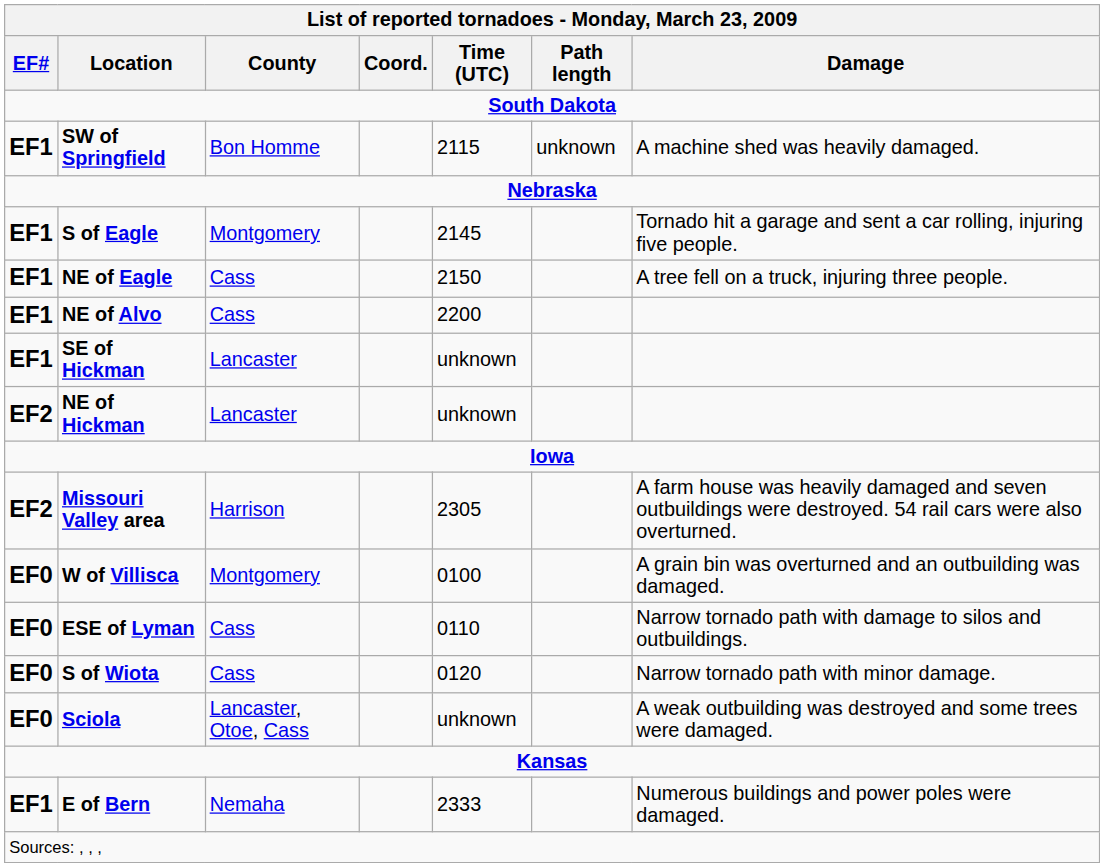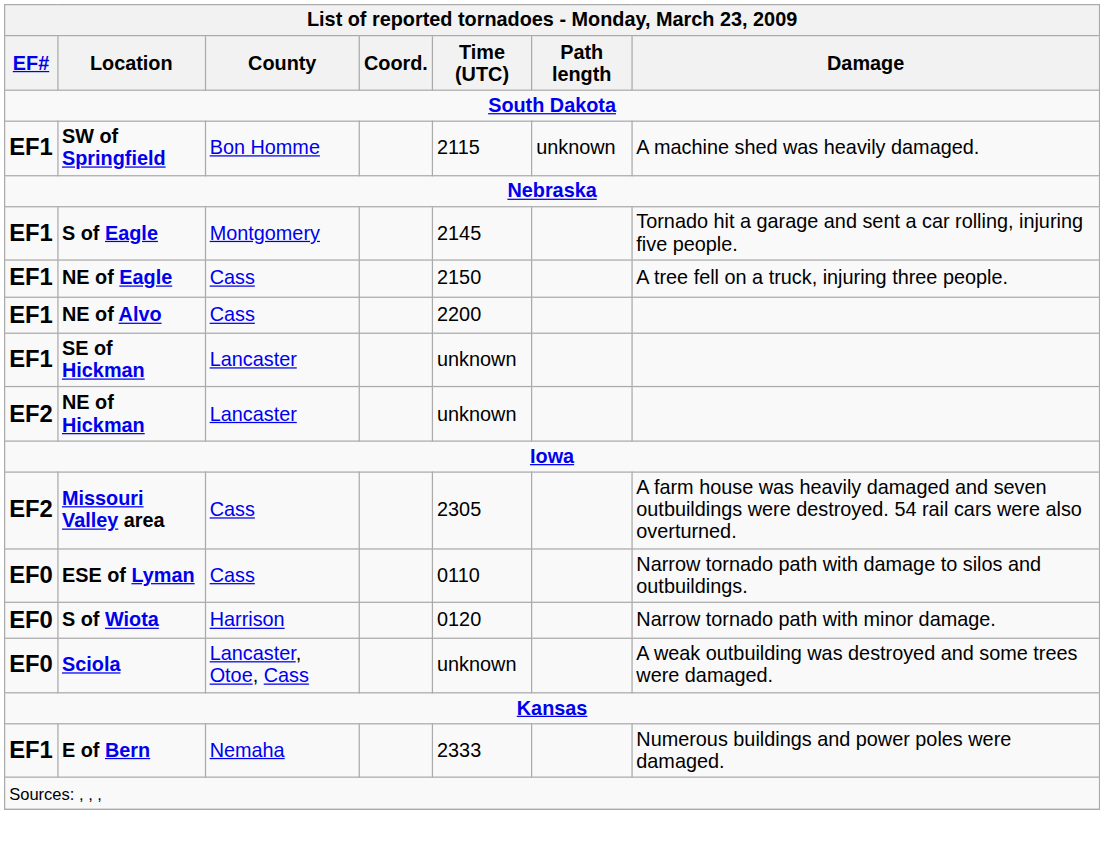(247, 510) Harrison -> (232, 510) Cass
- row: (120, 575)
(232, 674) Cass -> (247, 620) Harrison
